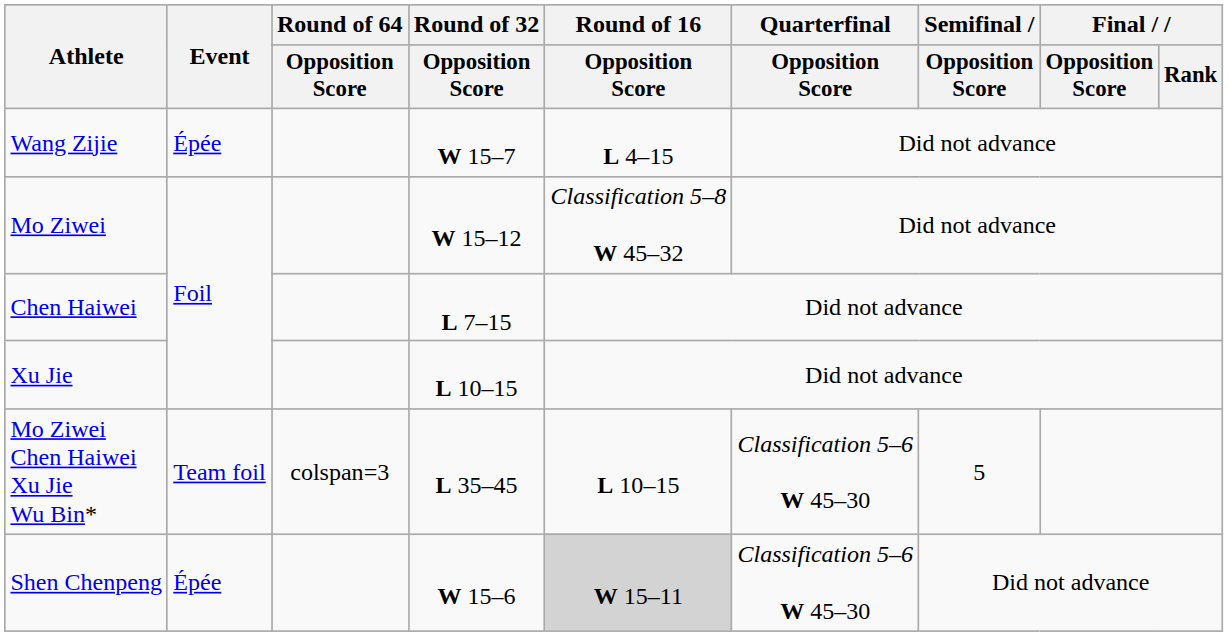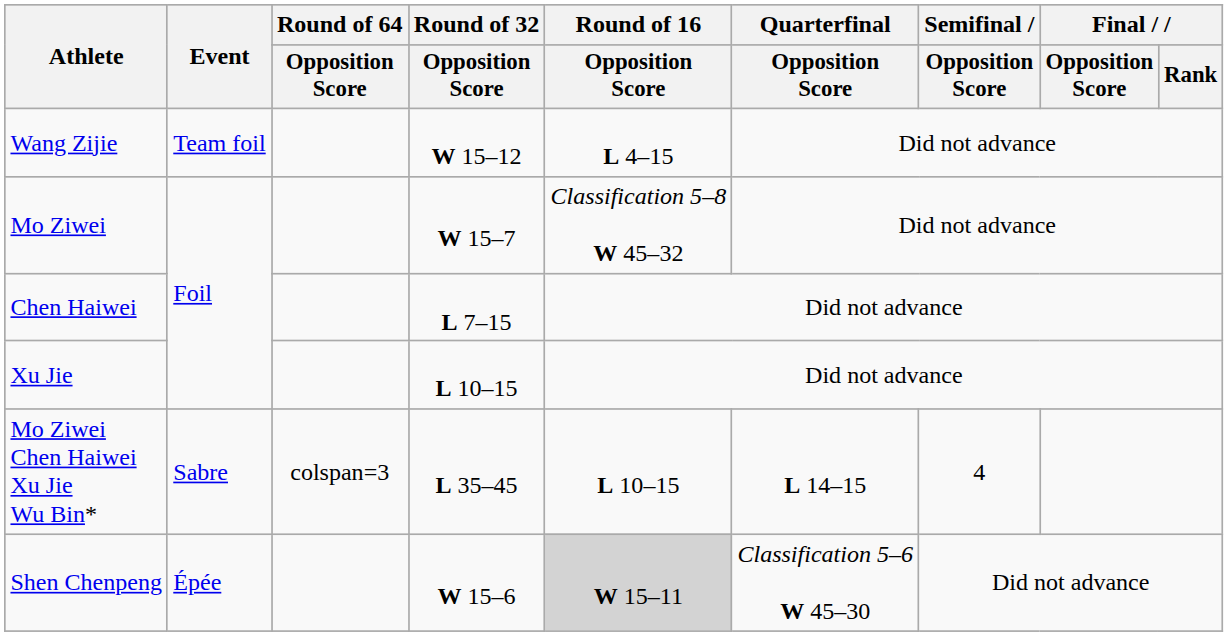(197, 142) Épée -> (219, 142) Team foil
(477, 157) W 15–7 -> (477, 157) W 15–12
(477, 239) W 15–12 -> (477, 239) W 15–7
(219, 471) Team foil -> (201, 471) Sabre
(825, 471) Classification 5–6 W 45–30 -> (825, 486) L 14–15
(979, 471) 5 -> (979, 471) 4
